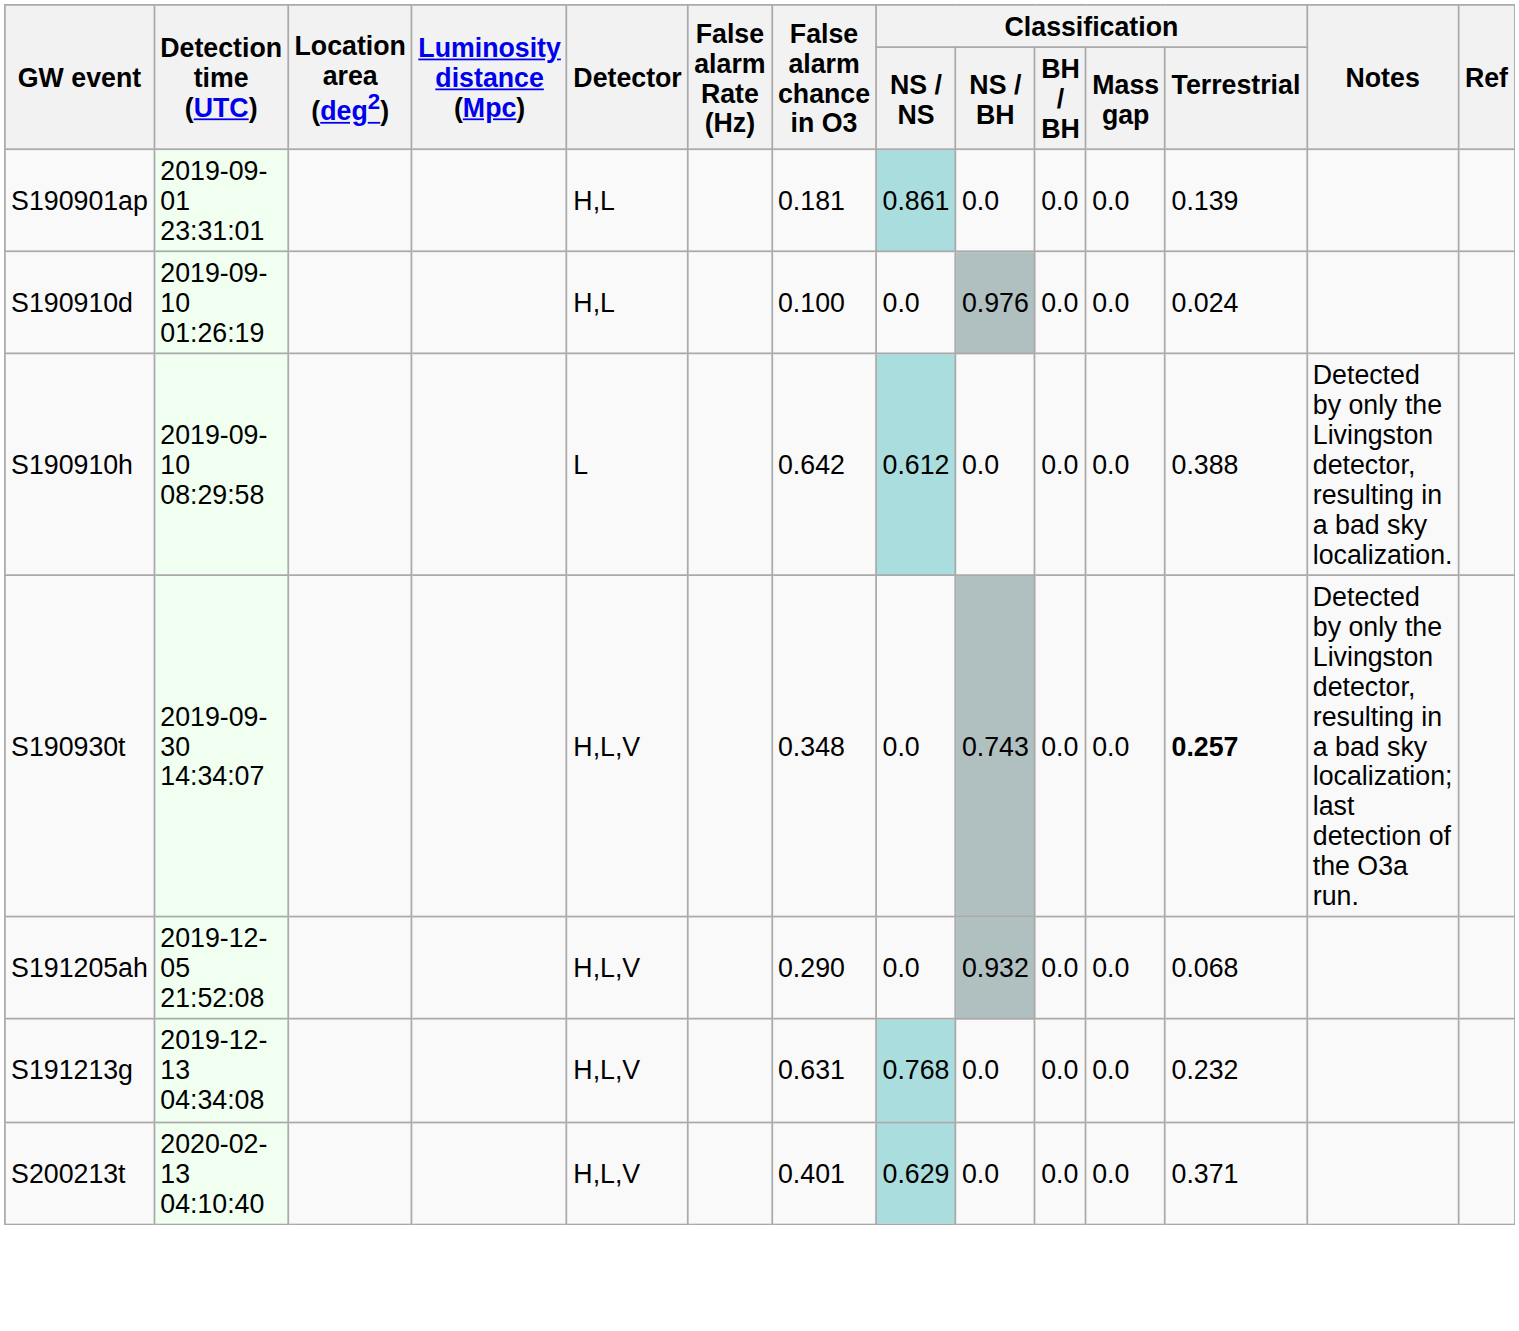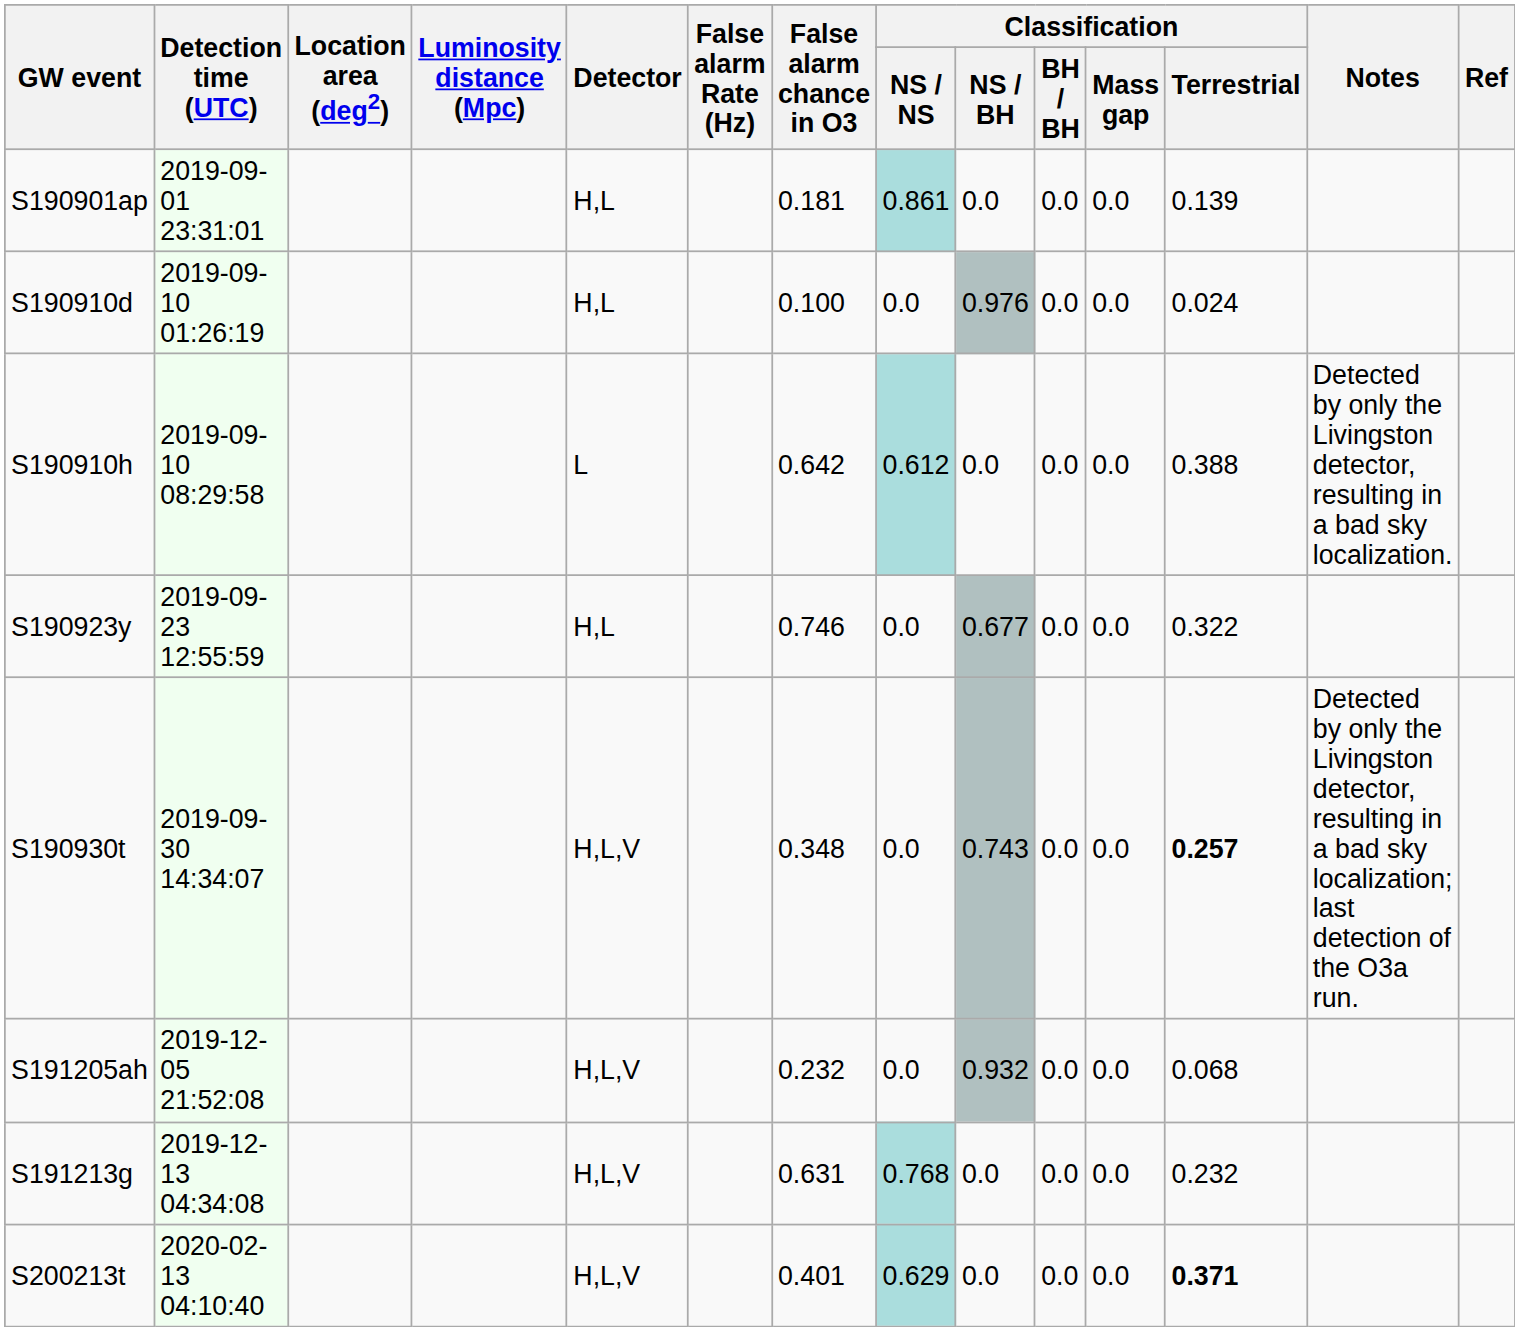+ row: (71, 627)
(811, 969) 0.290 -> (811, 1071) 0.232
(1205, 1173) normal -> (1205, 1275) bold
